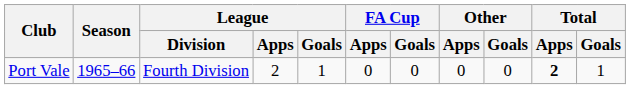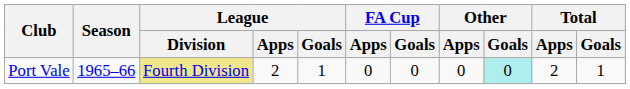(196, 70) no background -> (196, 70) khaki background
(508, 70) no background -> (508, 70) paleturquoise background
(554, 70) bold -> (554, 70) normal
